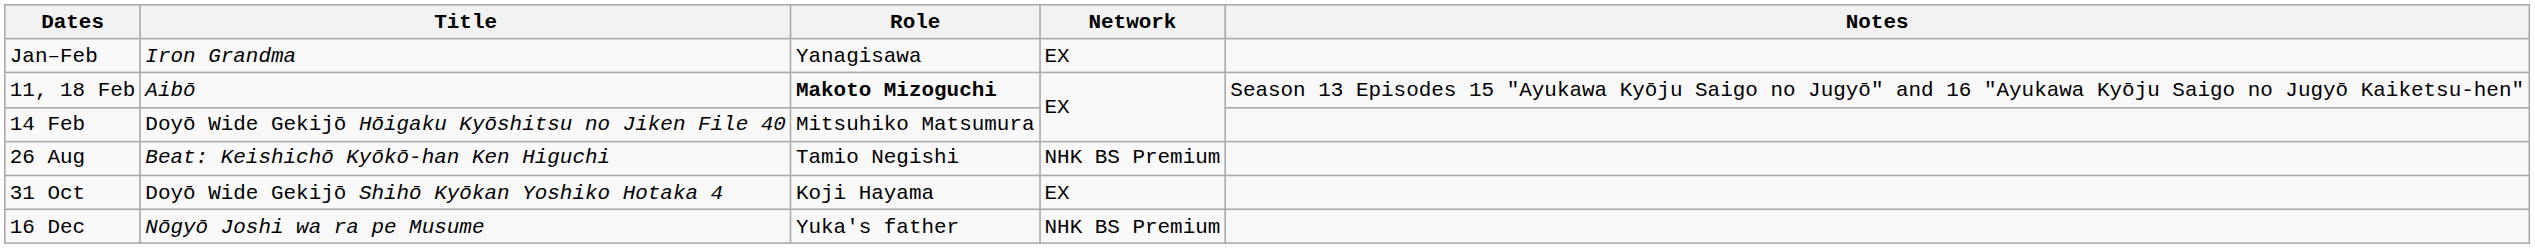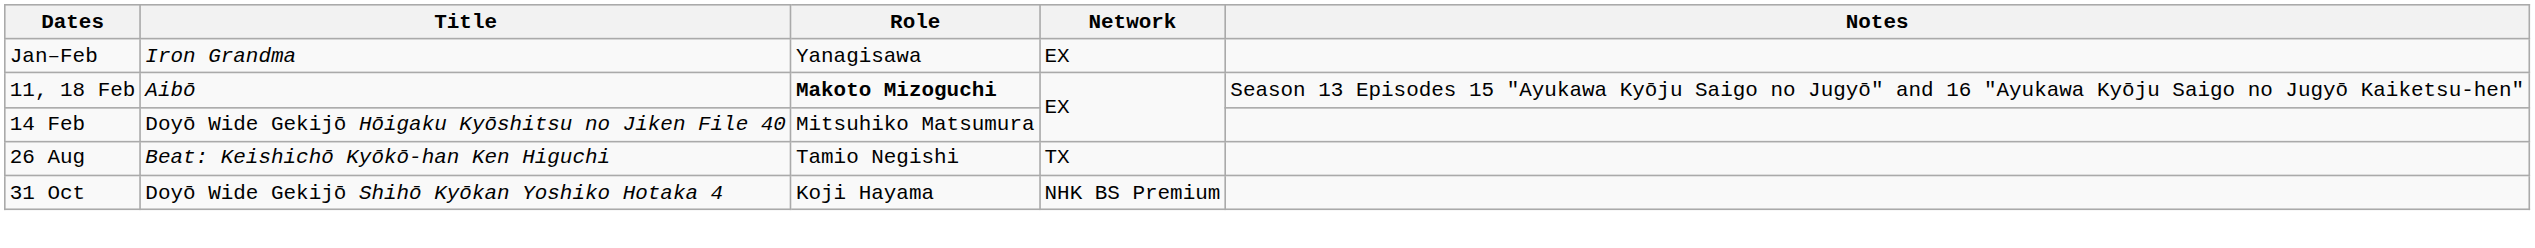(1132, 158) NHK BS Premium -> (1057, 158) TX
(1057, 192) EX -> (1132, 192) NHK BS Premium
- row: (47, 227)
